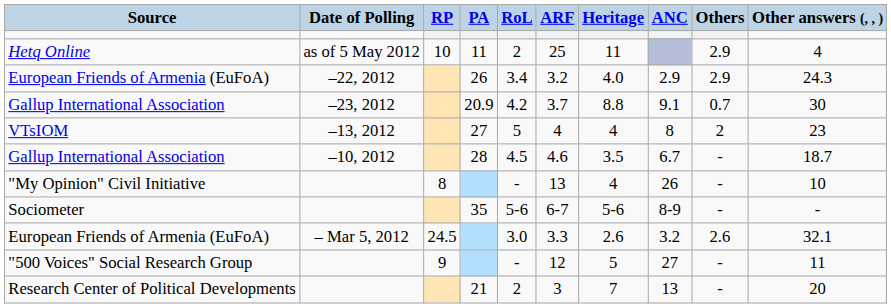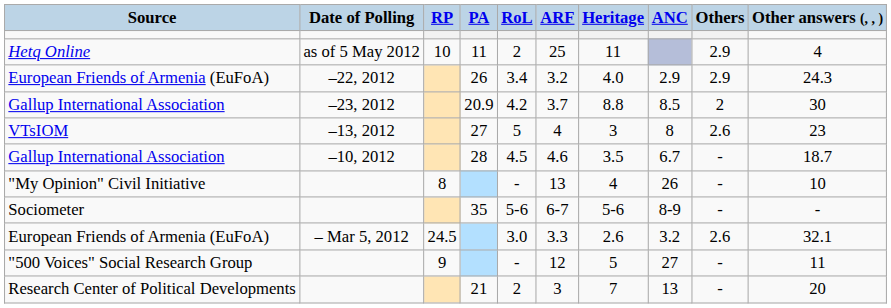(670, 104) 9.1 -> (670, 104) 8.5
(720, 104) 0.7 -> (720, 104) 2
(613, 130) 4 -> (613, 130) 3
(720, 130) 2 -> (720, 130) 2.6
